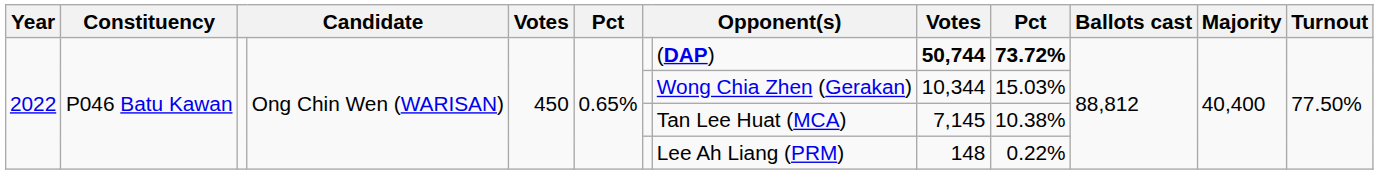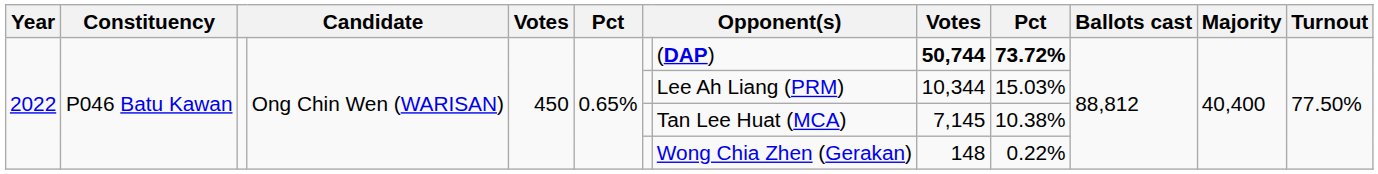(784, 87) Wong Chia Zhen (Gerakan) -> (750, 87) Lee Ah Liang (PRM)
(750, 153) Lee Ah Liang (PRM) -> (784, 153) Wong Chia Zhen (Gerakan)
